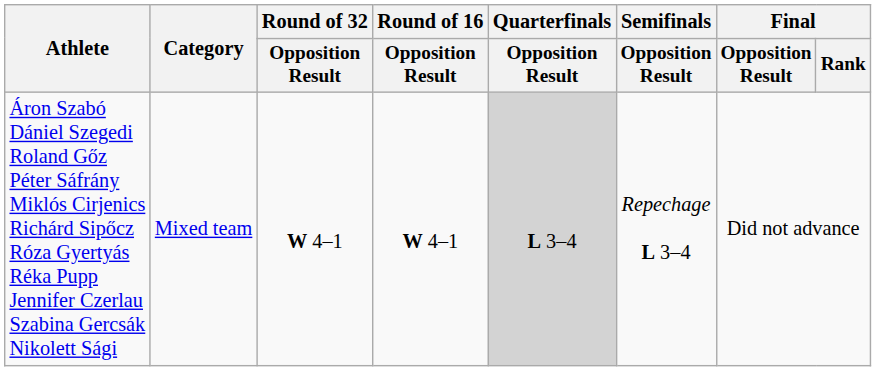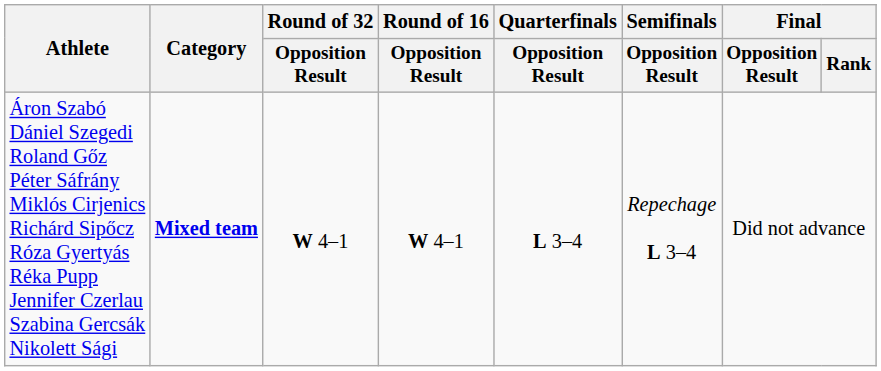(204, 229) normal -> (206, 229) bold
(552, 241) lightgrey background -> (558, 241) no background
